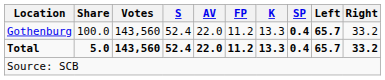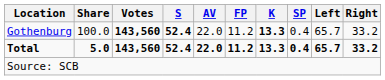(137, 31) normal -> (137, 31) bold
(178, 31) normal -> (178, 31) bold
(272, 31) normal -> (272, 31) bold
(300, 31) bold -> (300, 31) normal
(327, 31) bold -> (327, 31) normal
